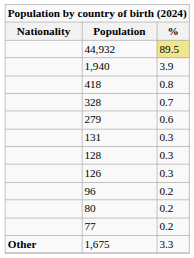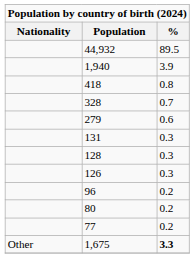(169, 49) khaki background -> (169, 49) no background
(22, 244) bold -> (21, 244) normal
(166, 244) normal -> (166, 244) bold
